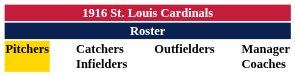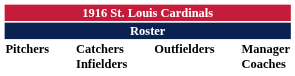(27, 49) gold background -> (27, 49) no background
